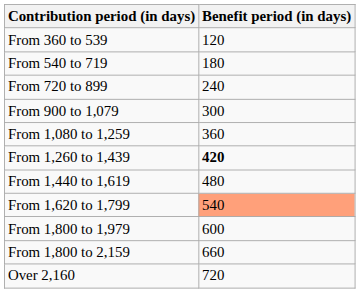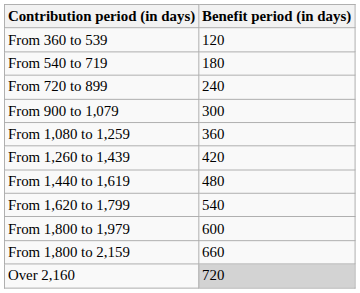(213, 157) bold -> (213, 157) normal
(213, 205) lightsalmon background -> (213, 205) no background
(213, 275) no background -> (213, 275) lightgrey background
